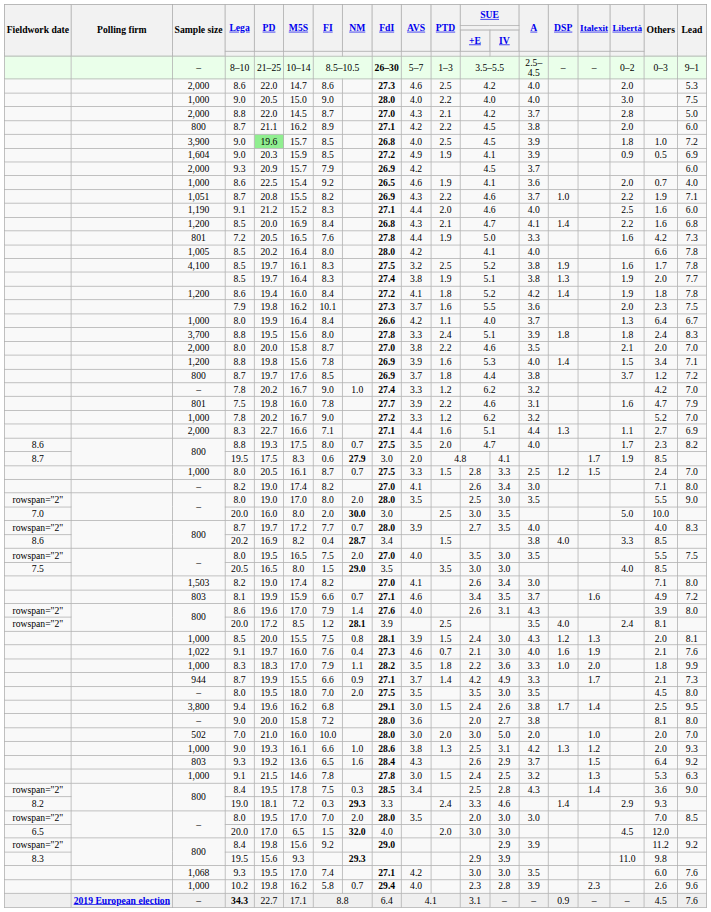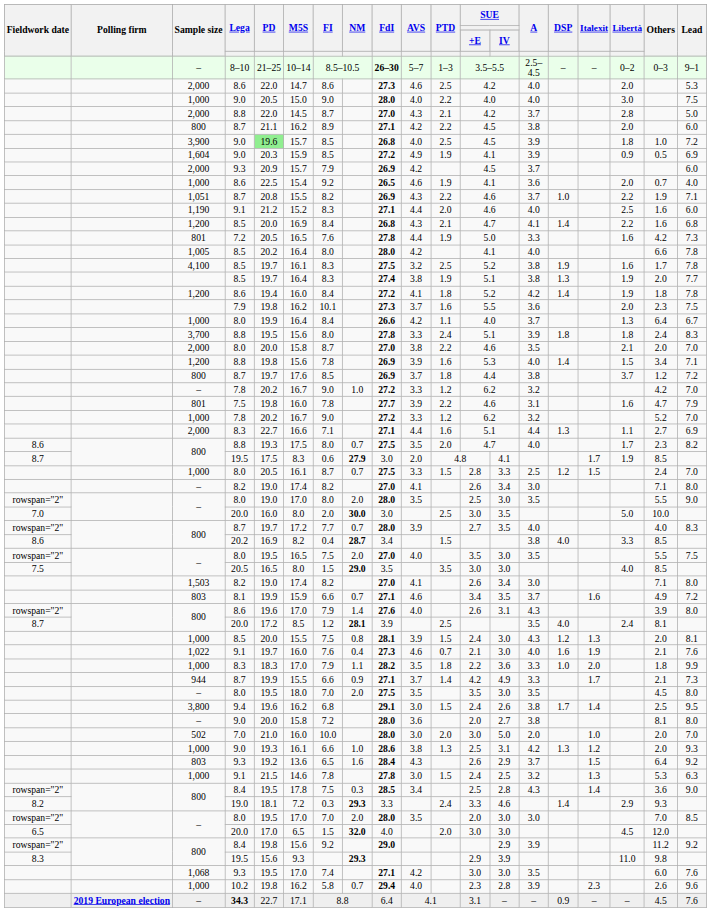(387, 389) 27.4 -> (387, 389) 27.2
(38, 624) rowspan="2" -> (38, 624) 8.7
